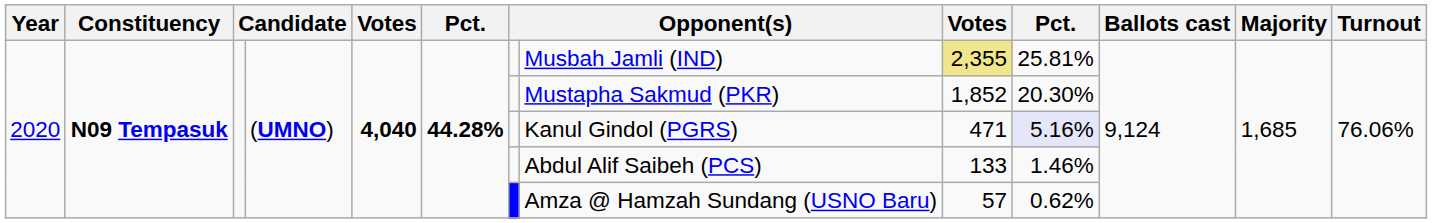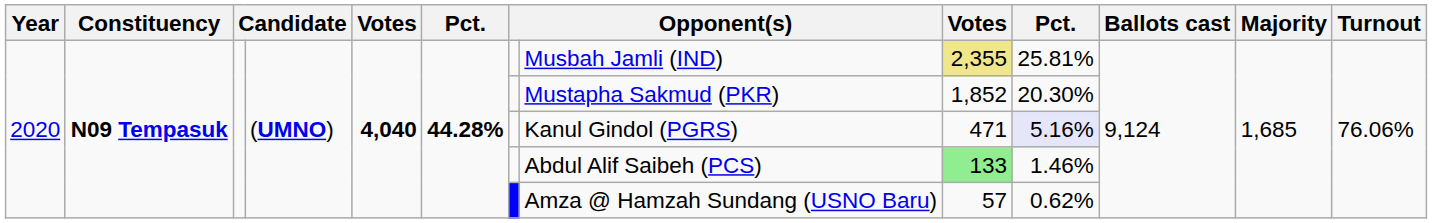(988, 165) no background -> (988, 165) lightgreen background
